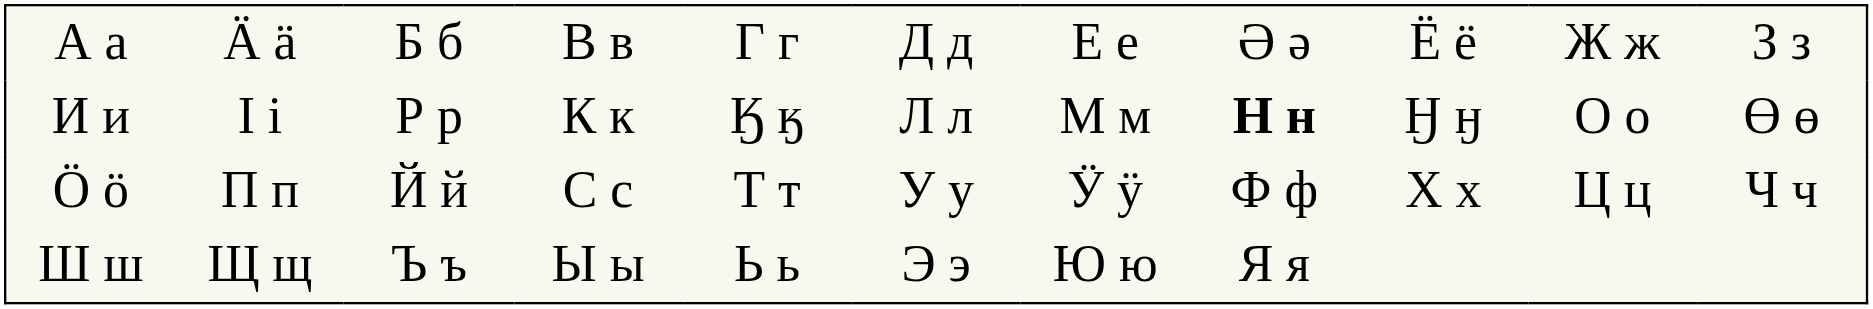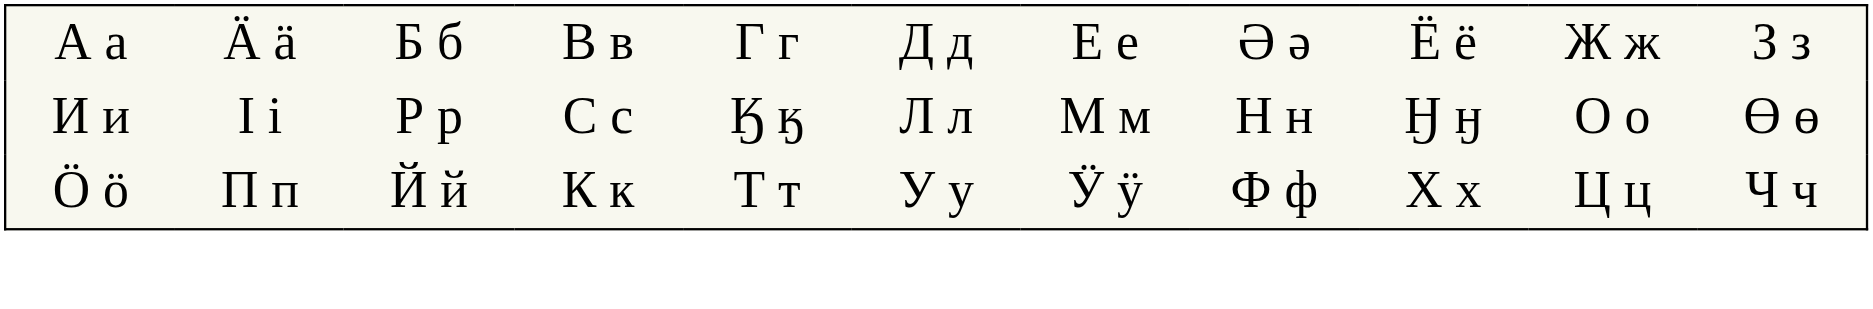(598, 116) К к -> (598, 116) С с
(1274, 116) bold -> (1274, 116) normal
(598, 190) С с -> (598, 190) К к
- row: (91, 264)
